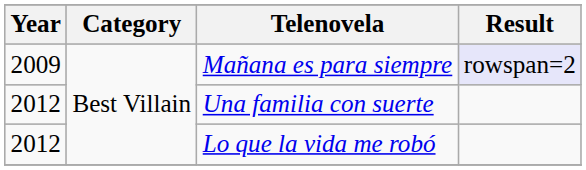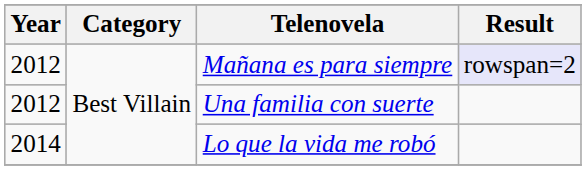(36, 64) 2009 -> (36, 64) 2012
(36, 143) 2012 -> (36, 143) 2014
